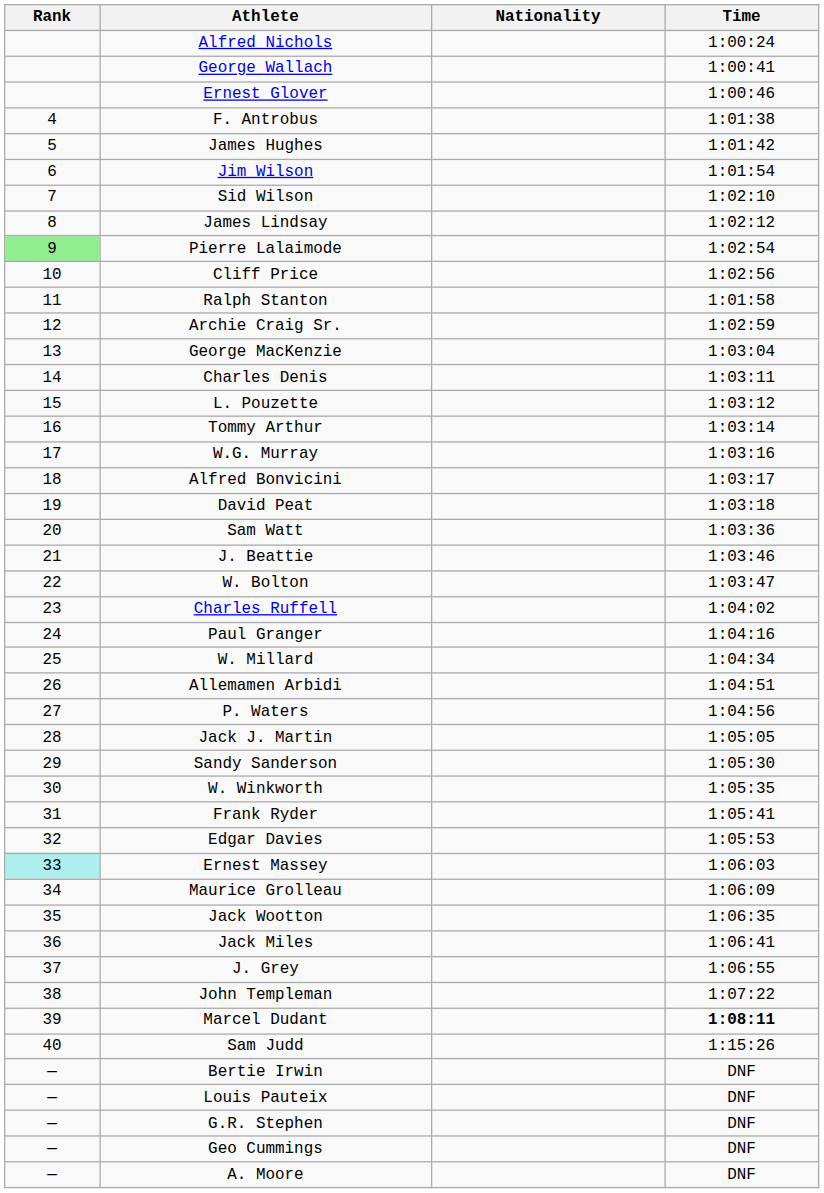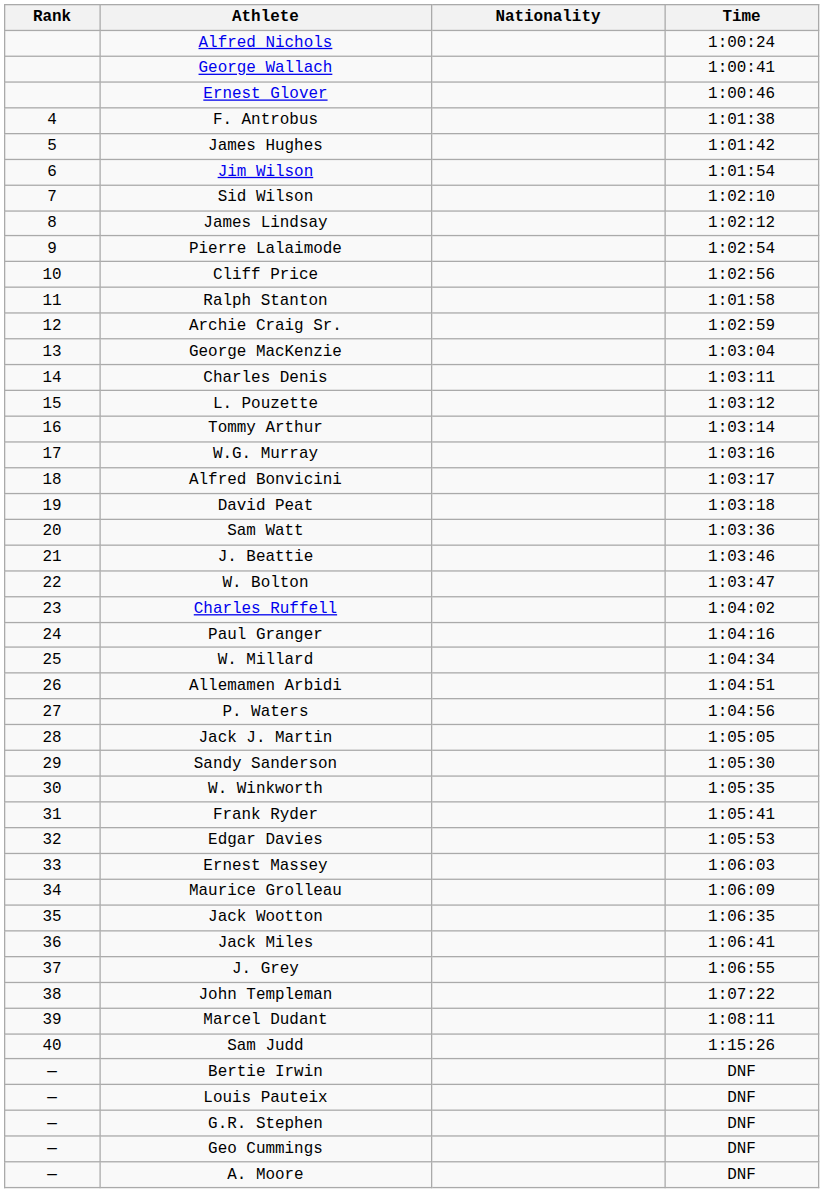(52, 249) lightgreen background -> (52, 249) no background
(52, 867) paleturquoise background -> (52, 867) no background
(742, 1021) bold -> (742, 1021) normal
